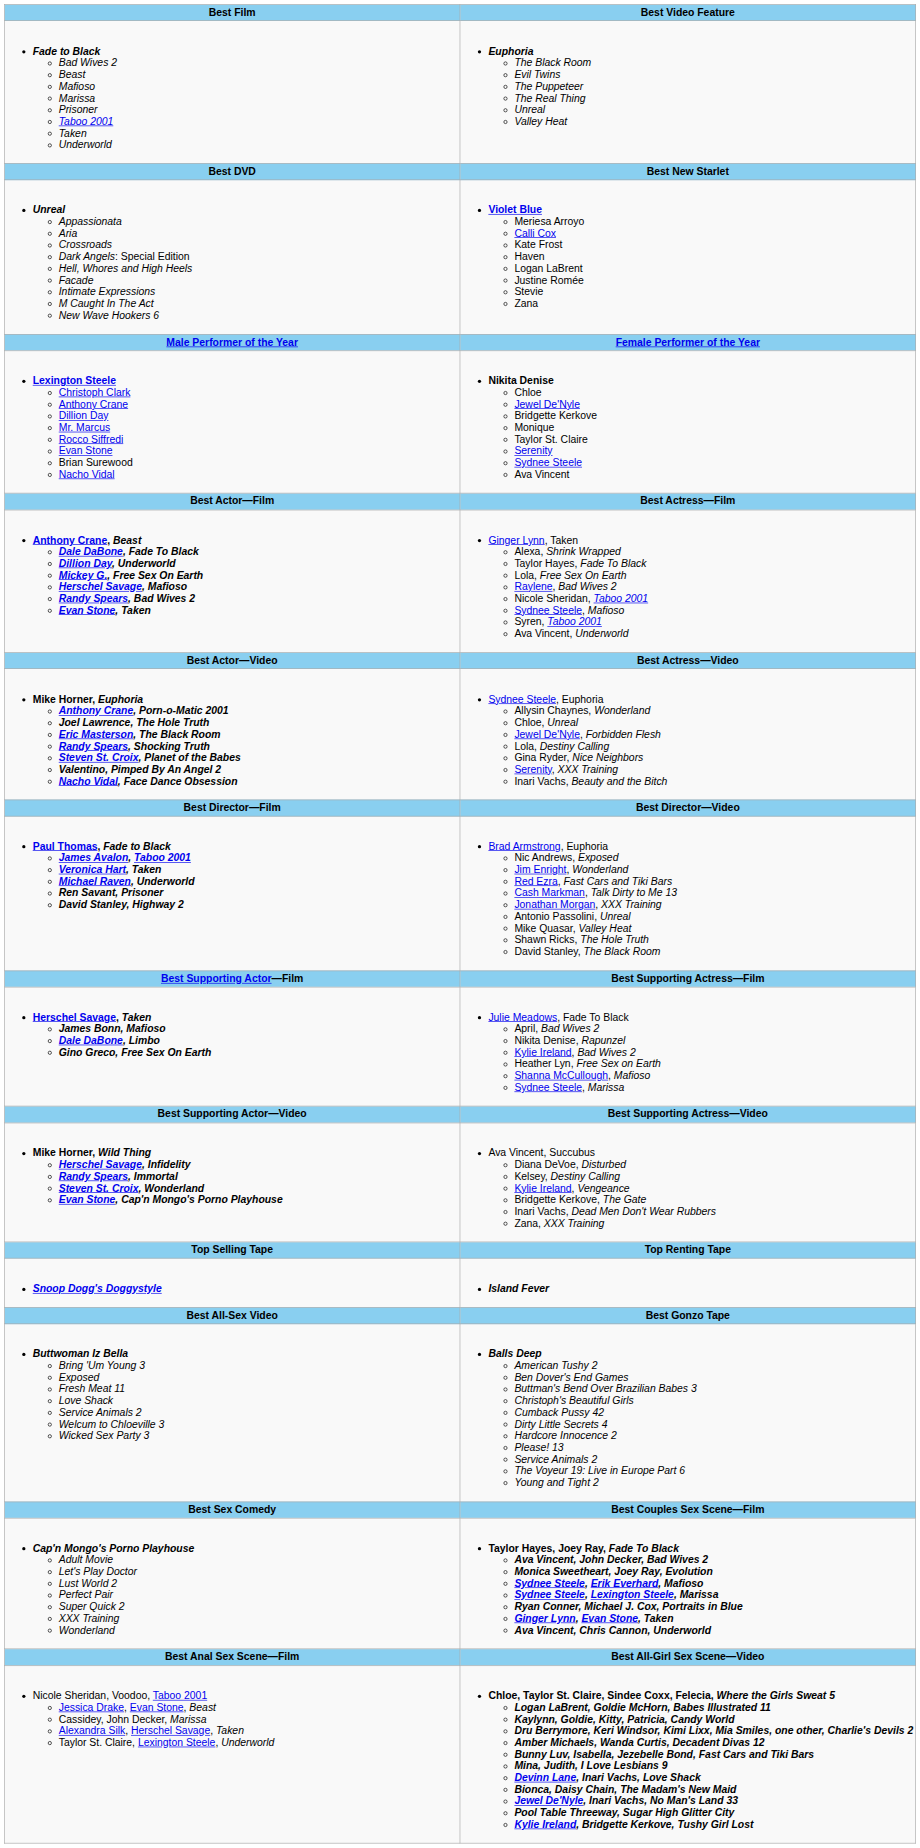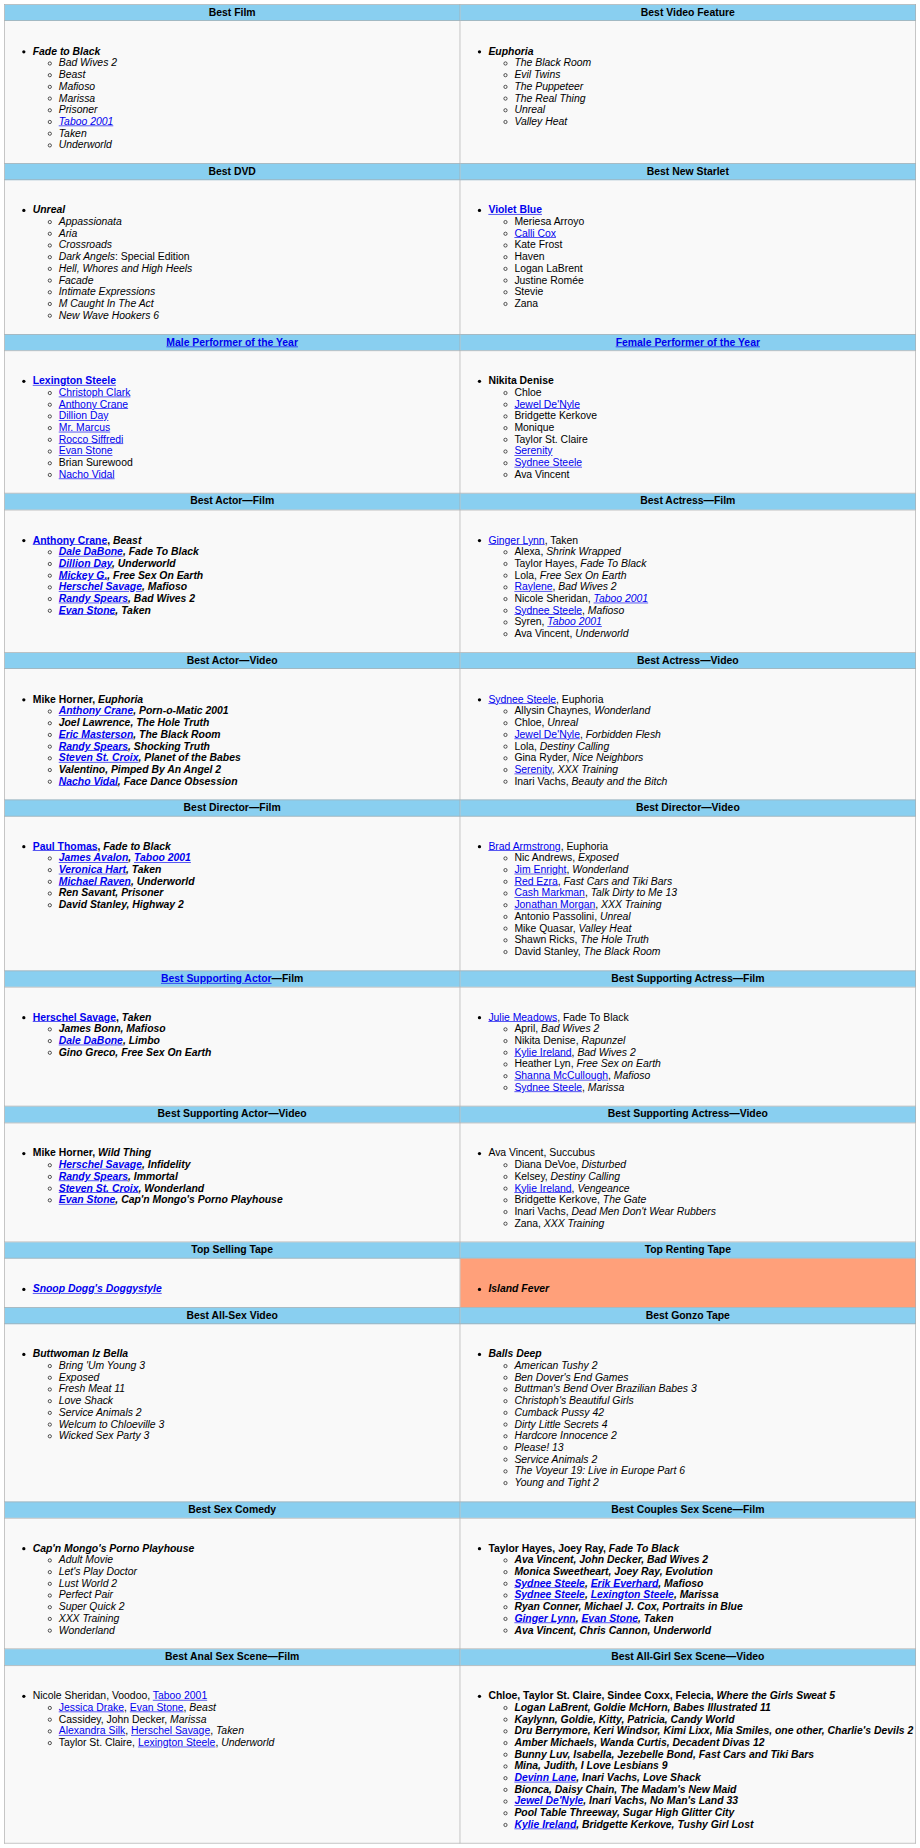(688, 1289) no background -> (688, 1289) lightsalmon background
